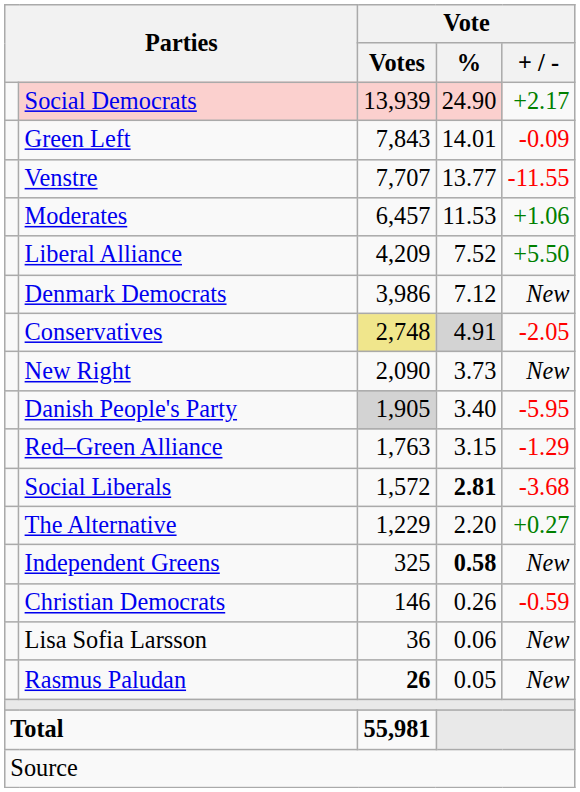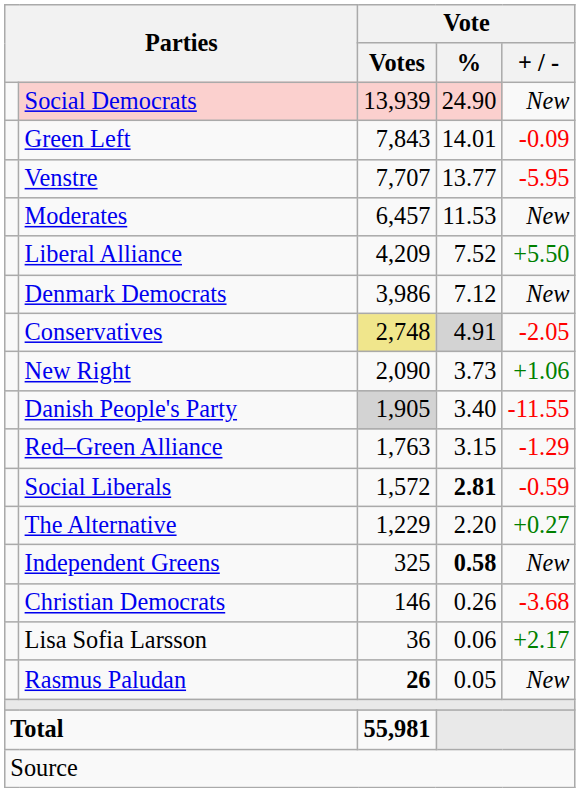(541, 100) +2.17 -> (548, 100) New
(539, 178) -11.55 -> (544, 178) -5.95
(541, 216) +1.06 -> (548, 216) New
(548, 370) New -> (541, 370) +1.06
(544, 409) -5.95 -> (539, 409) -11.55
(544, 486) -3.68 -> (544, 486) -0.59
(544, 602) -0.59 -> (544, 602) -3.68
(548, 640) New -> (541, 640) +2.17
